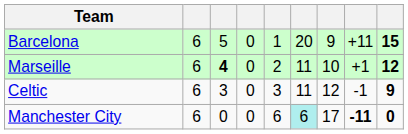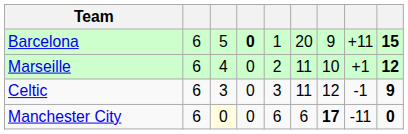(250, 41) normal -> (250, 41) bold
(223, 66) bold -> (223, 66) normal
(223, 116) no background -> (223, 116) lightyellow background
(304, 116) paleturquoise background -> (304, 116) no background
(331, 116) normal -> (331, 116) bold
(361, 116) bold -> (361, 116) normal
